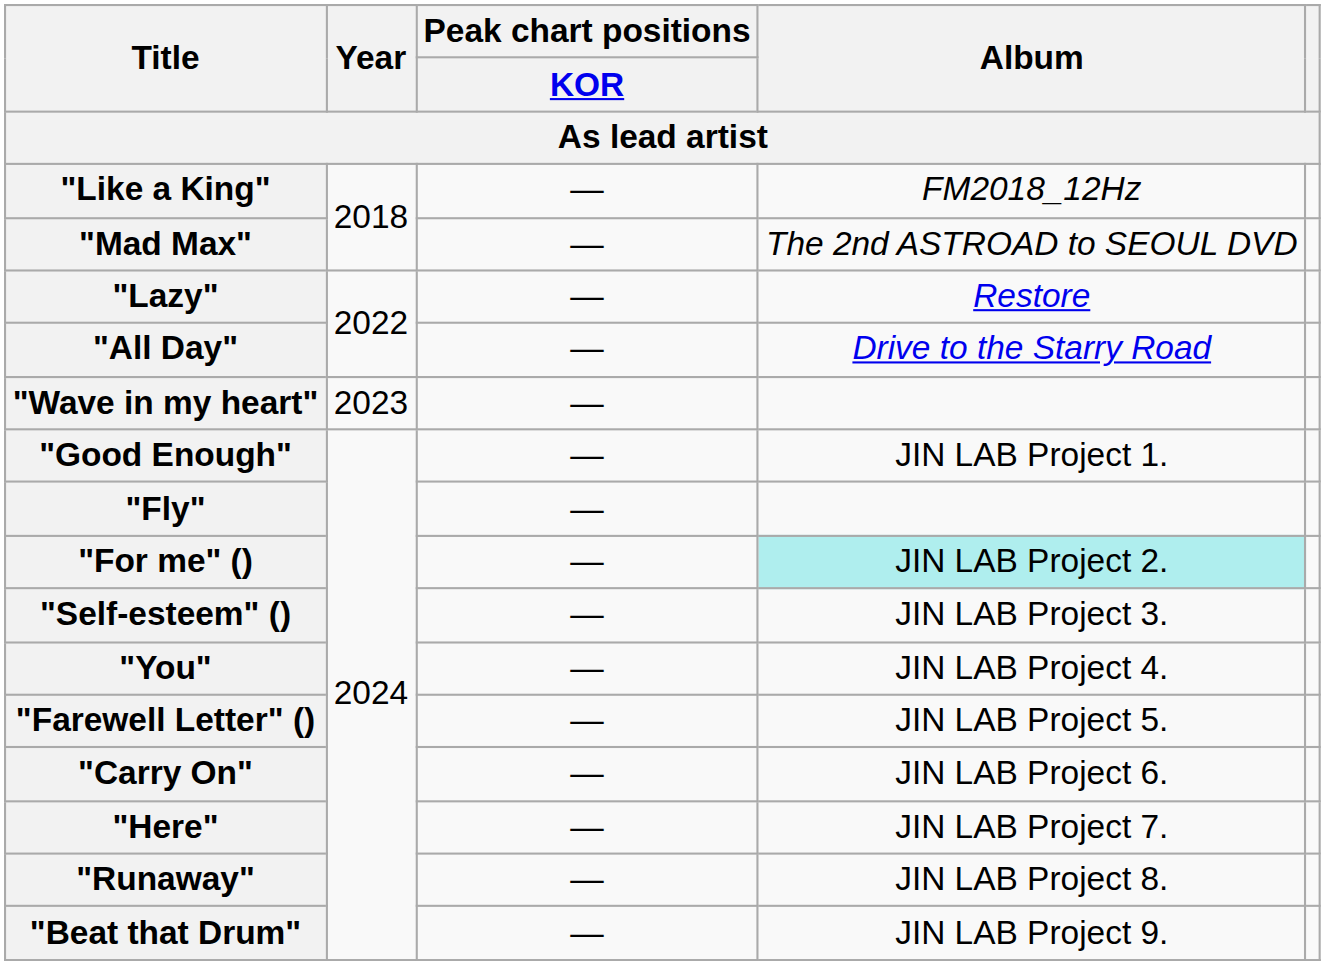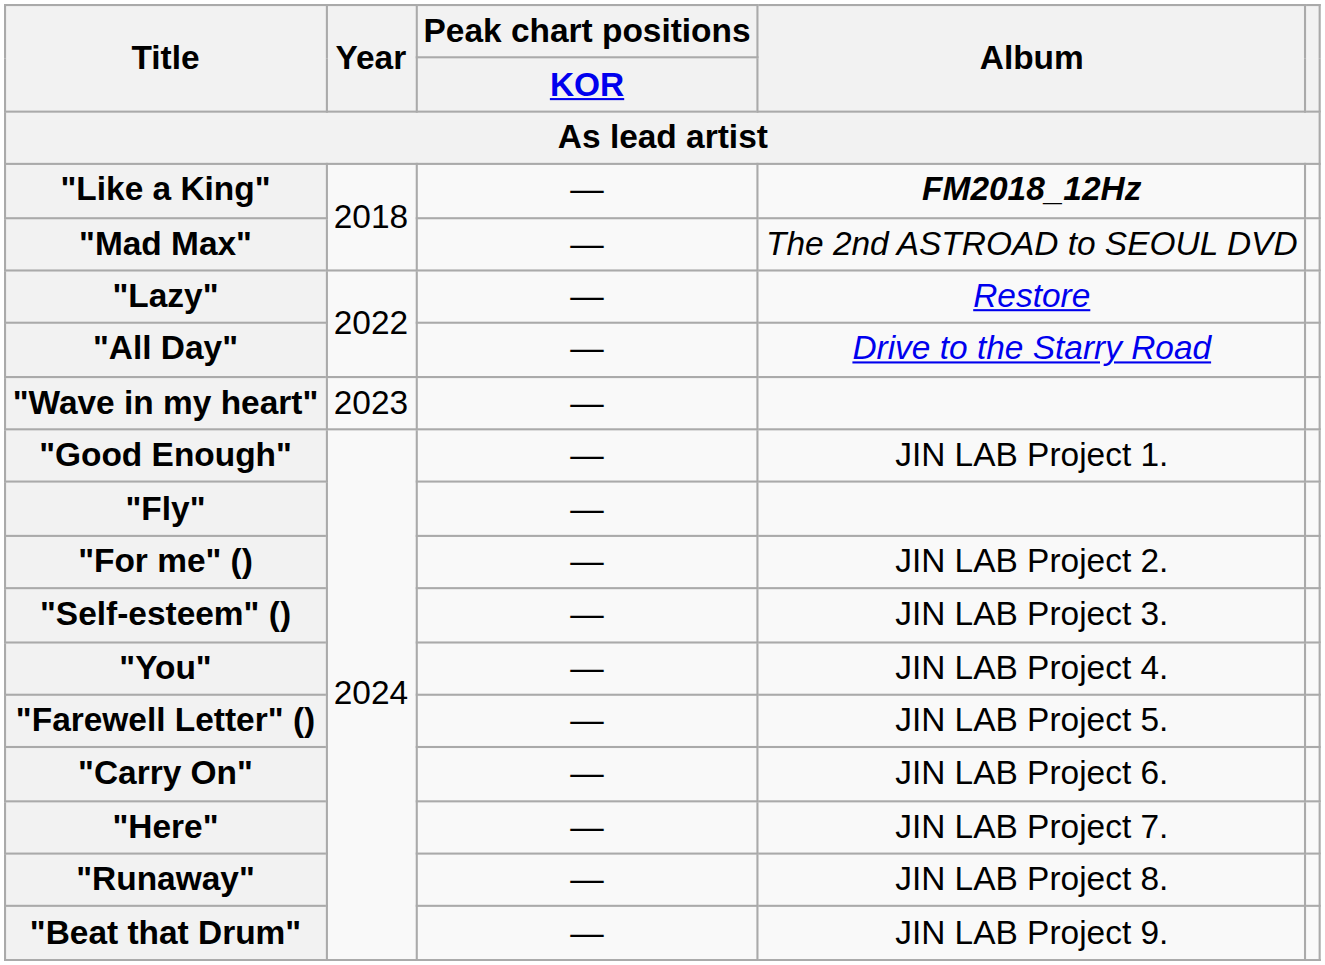(1032, 190) normal -> (1032, 190) bold
(1032, 561) paleturquoise background -> (1032, 561) no background
